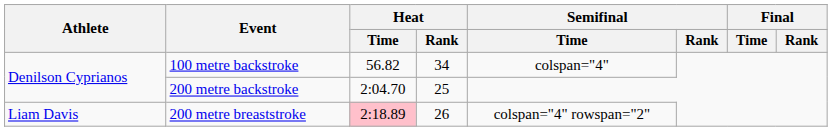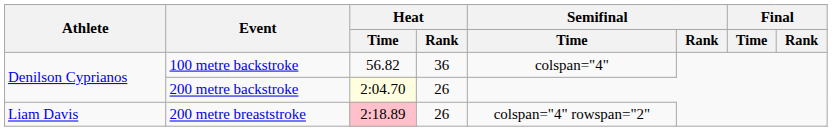(442, 65) 34 -> (442, 65) 36
(383, 90) no background -> (383, 90) lightyellow background
(442, 90) 25 -> (442, 90) 26
